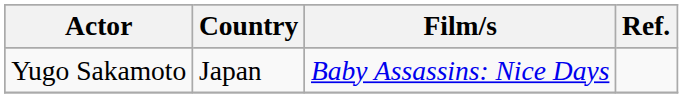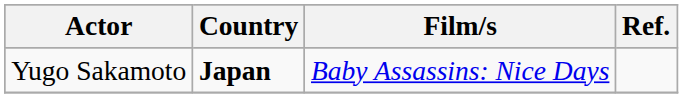(230, 69) normal -> (235, 69) bold
